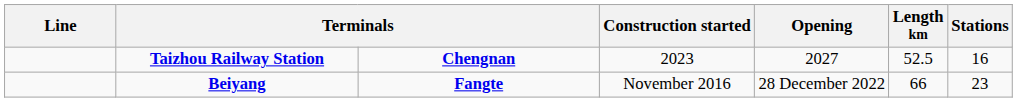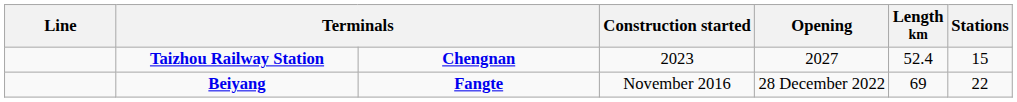(918, 59) 52.5 -> (918, 59) 52.4
(980, 59) 16 -> (980, 59) 15
(918, 84) 66 -> (918, 84) 69
(980, 84) 23 -> (980, 84) 22
